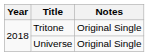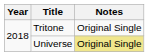(109, 43) no background -> (109, 43) khaki background
